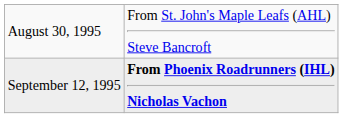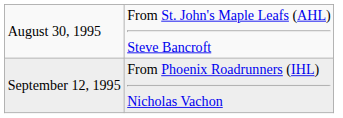(231, 85) bold -> (229, 85) normal
